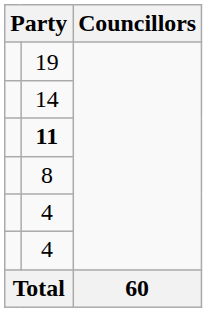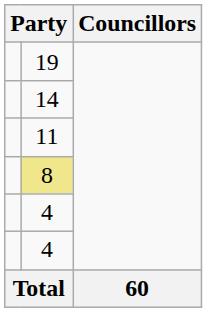(47, 136) bold -> (47, 136) normal
(47, 174) no background -> (47, 174) khaki background
